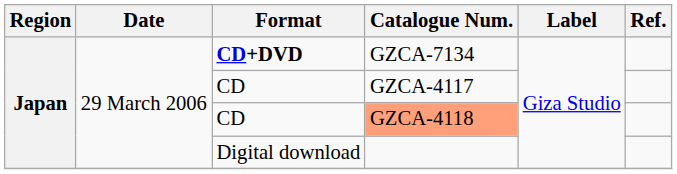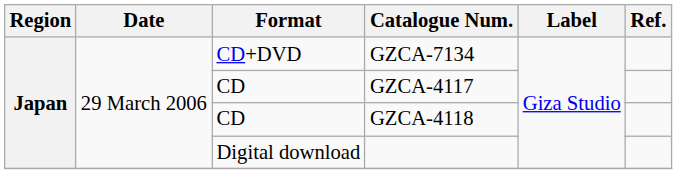(260, 53) bold -> (259, 53) normal
(422, 119) lightsalmon background -> (422, 119) no background
